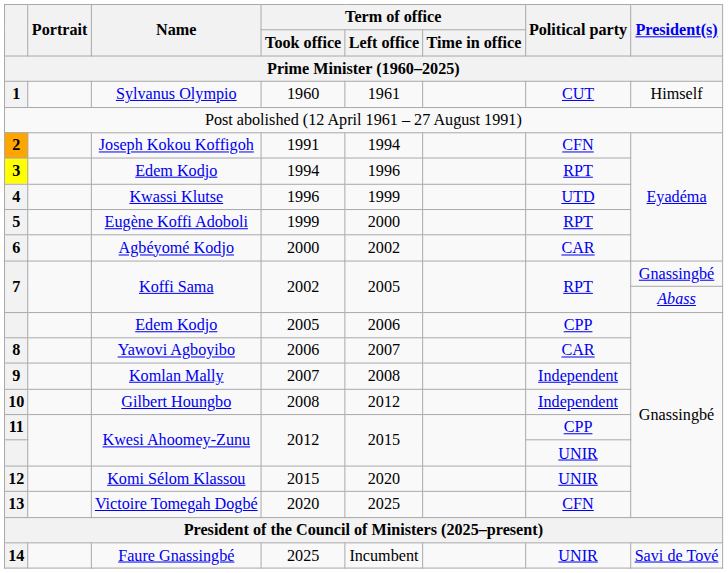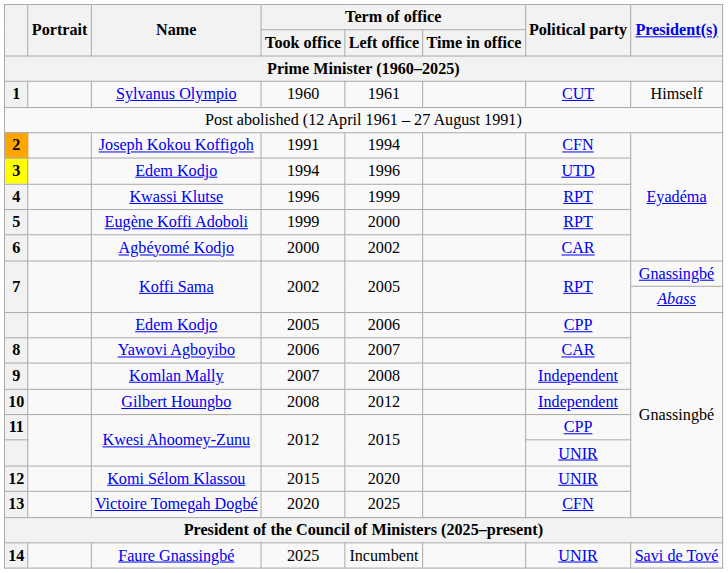(578, 171) RPT -> (578, 171) UTD
(578, 196) UTD -> (578, 196) RPT
